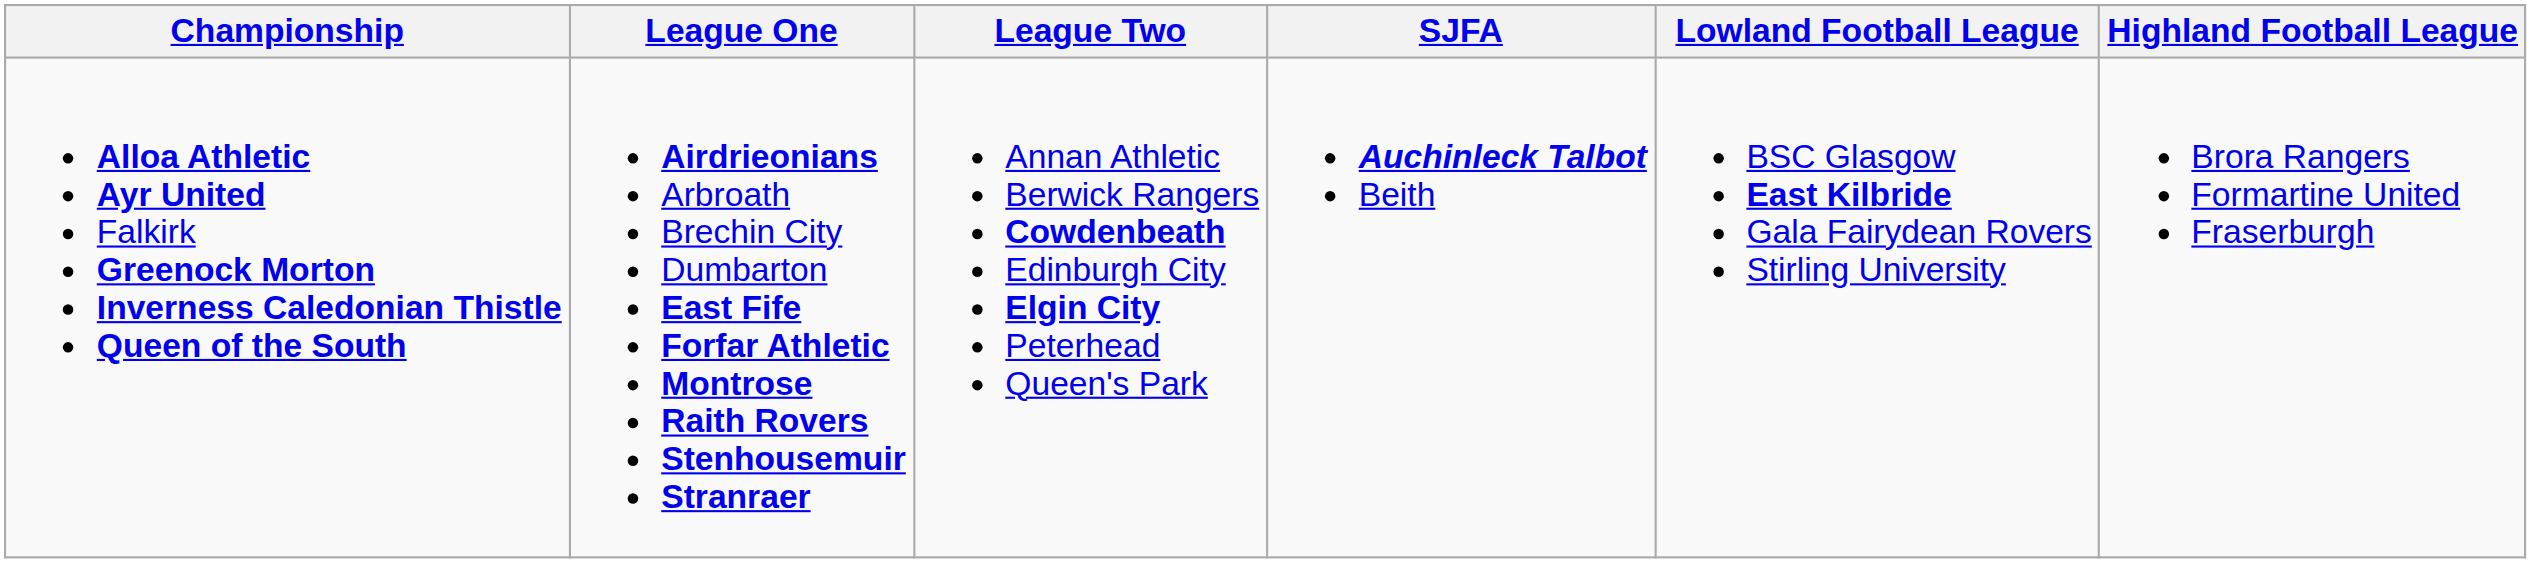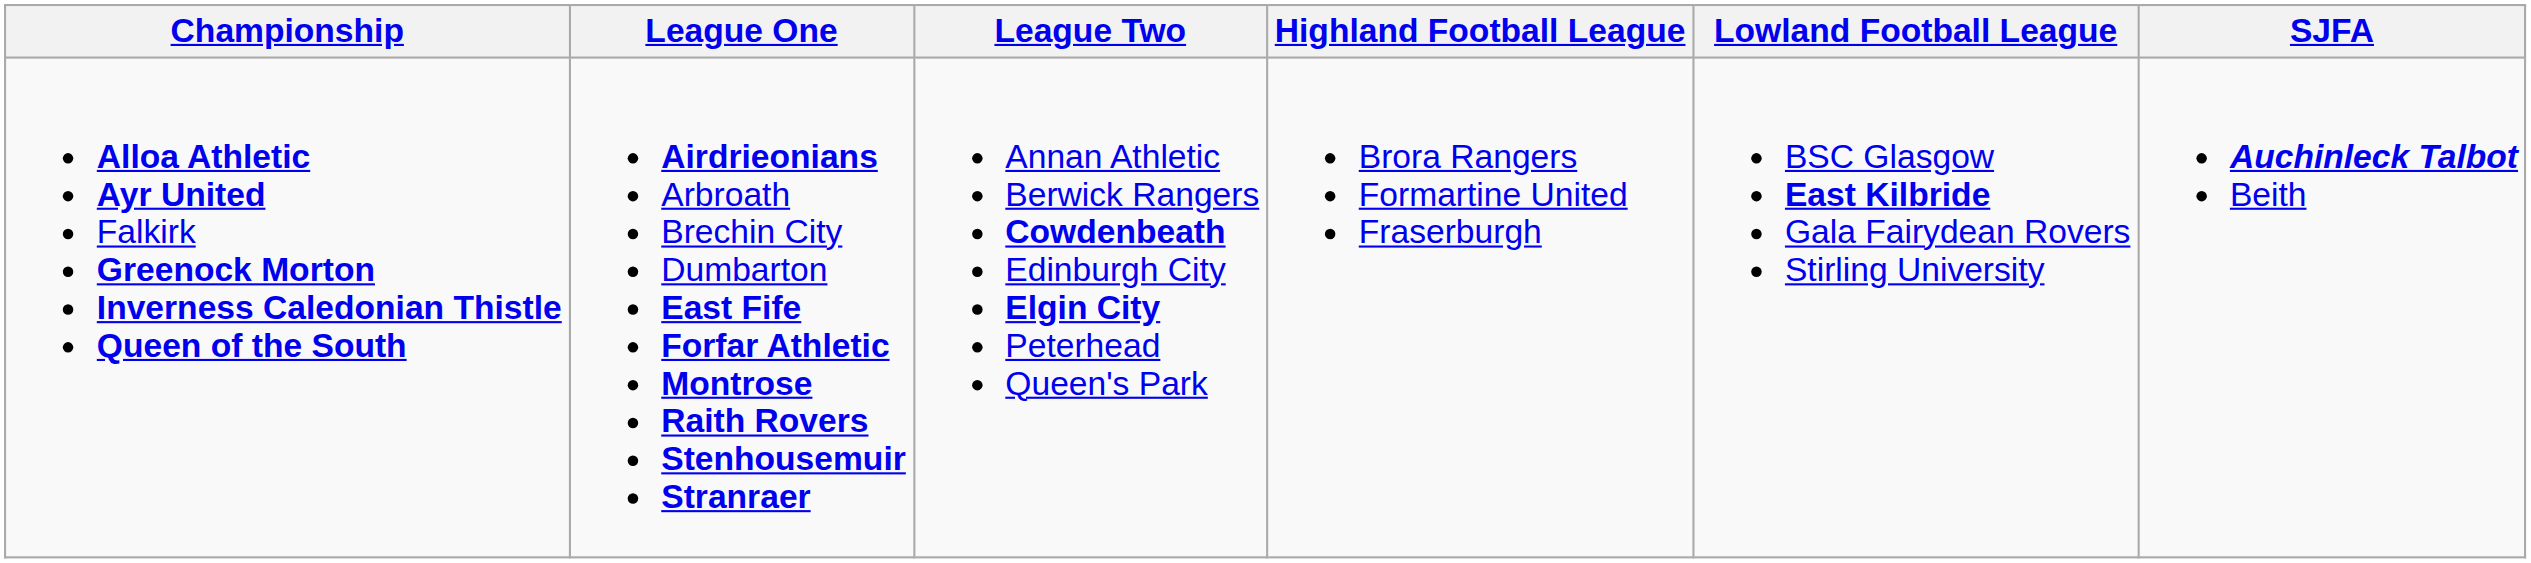columns swapped: (2313, 31) <-> (1461, 31)
